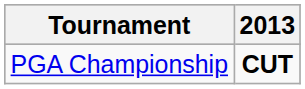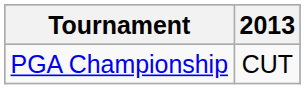(267, 64) bold -> (267, 64) normal
